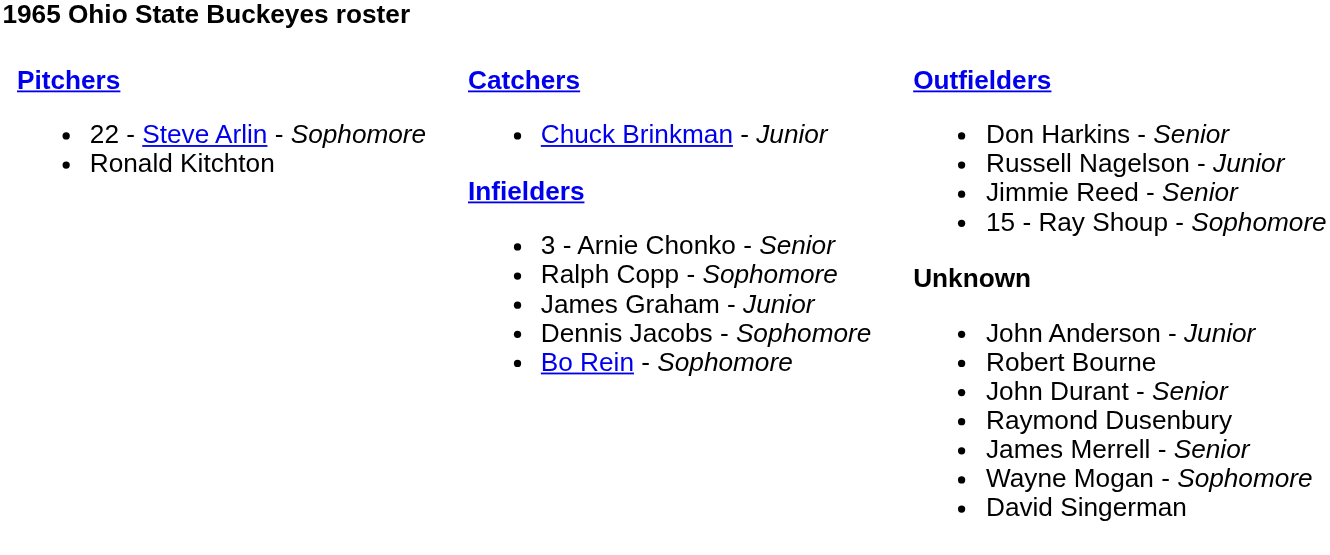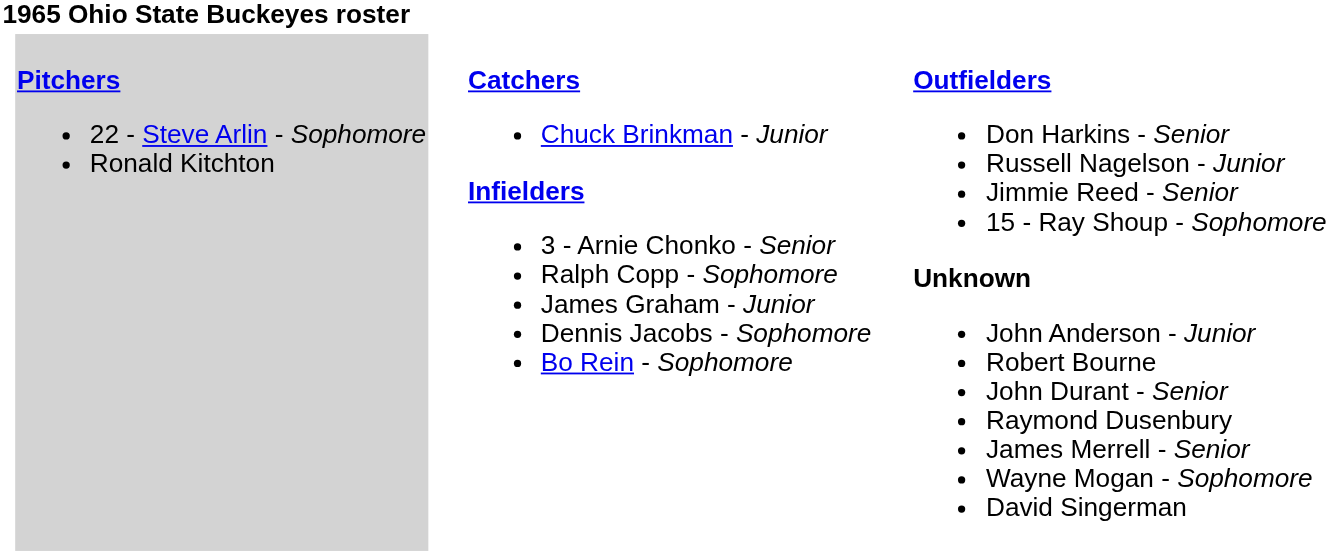(222, 122) no background -> (222, 122) lightgrey background
